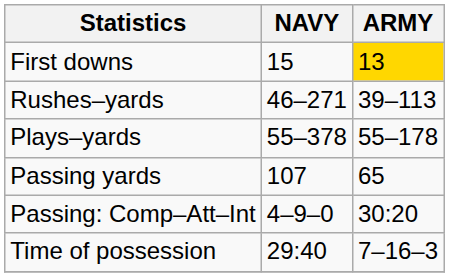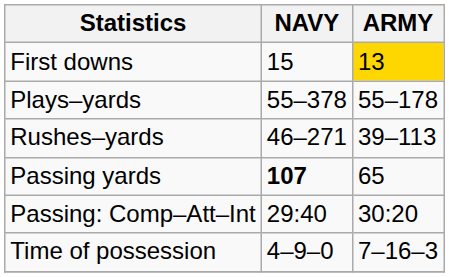rows swapped: (76, 137) <-> (87, 99)
(287, 175) normal -> (287, 175) bold
(300, 213) 4–9–0 -> (297, 213) 29:40
(297, 251) 29:40 -> (300, 251) 4–9–0
